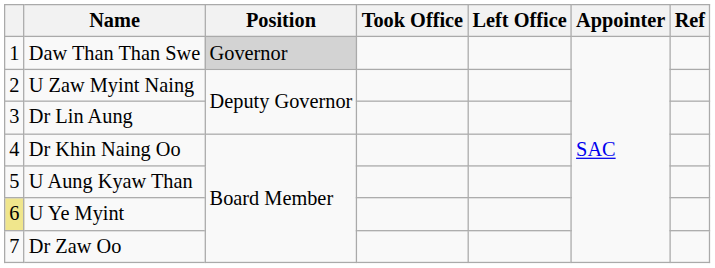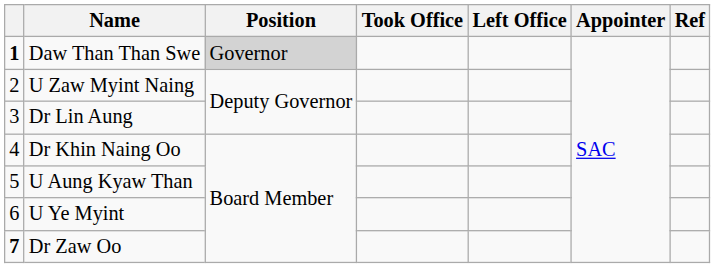(14, 52) normal -> (14, 52) bold
(14, 213) khaki background -> (14, 213) no background
(14, 246) normal -> (14, 246) bold
